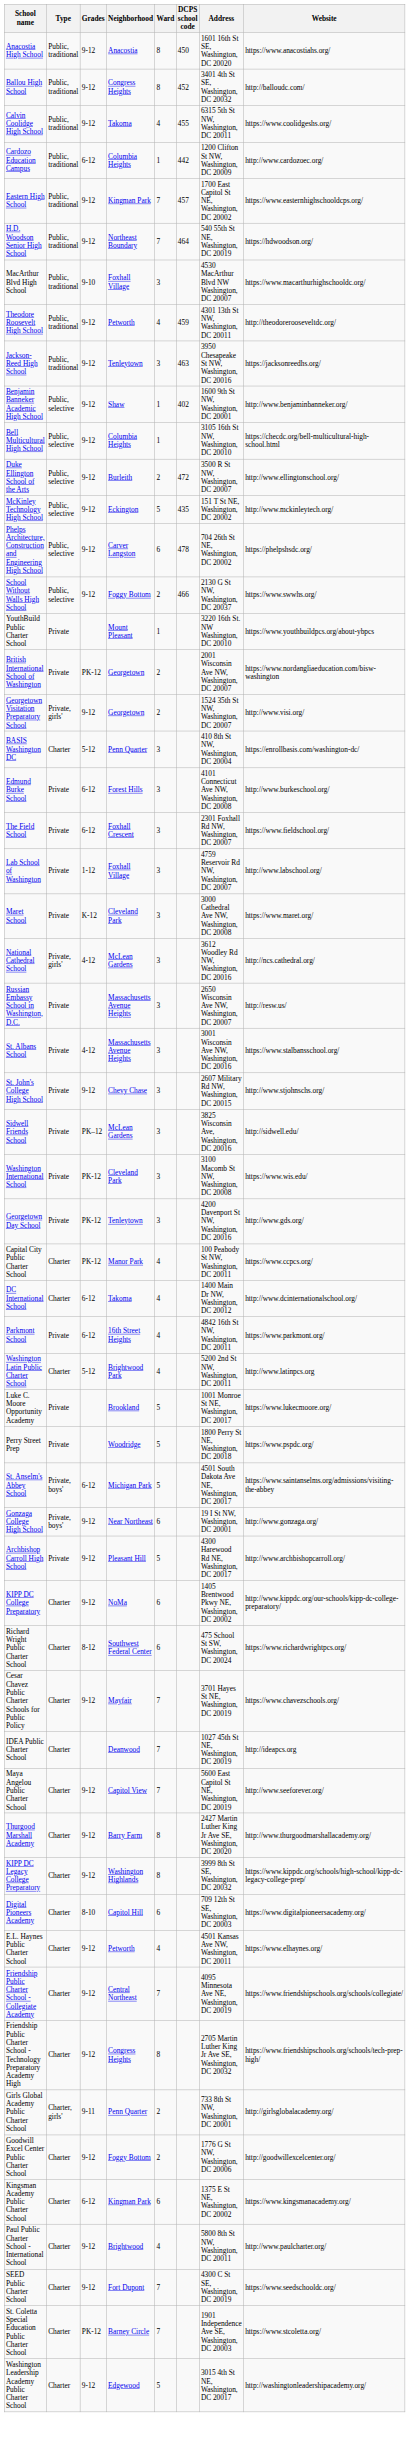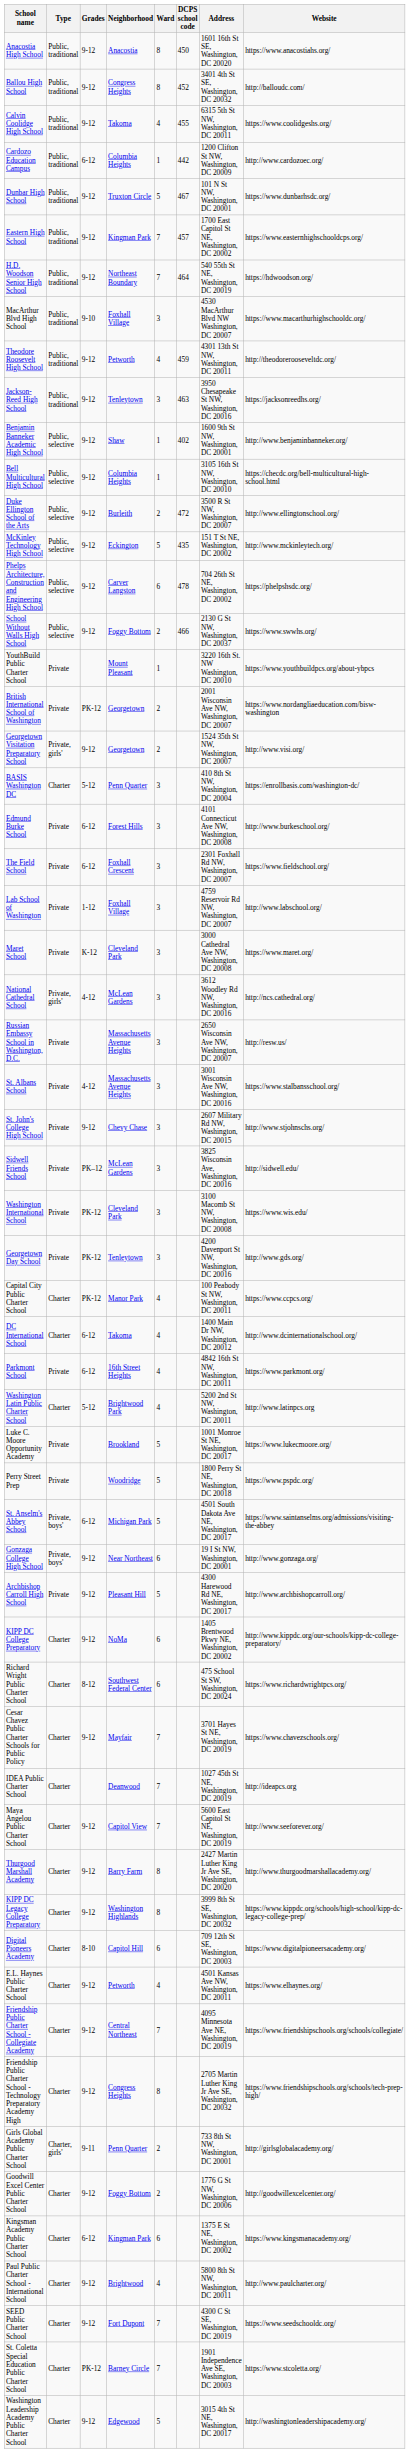+ row: (25, 197)
